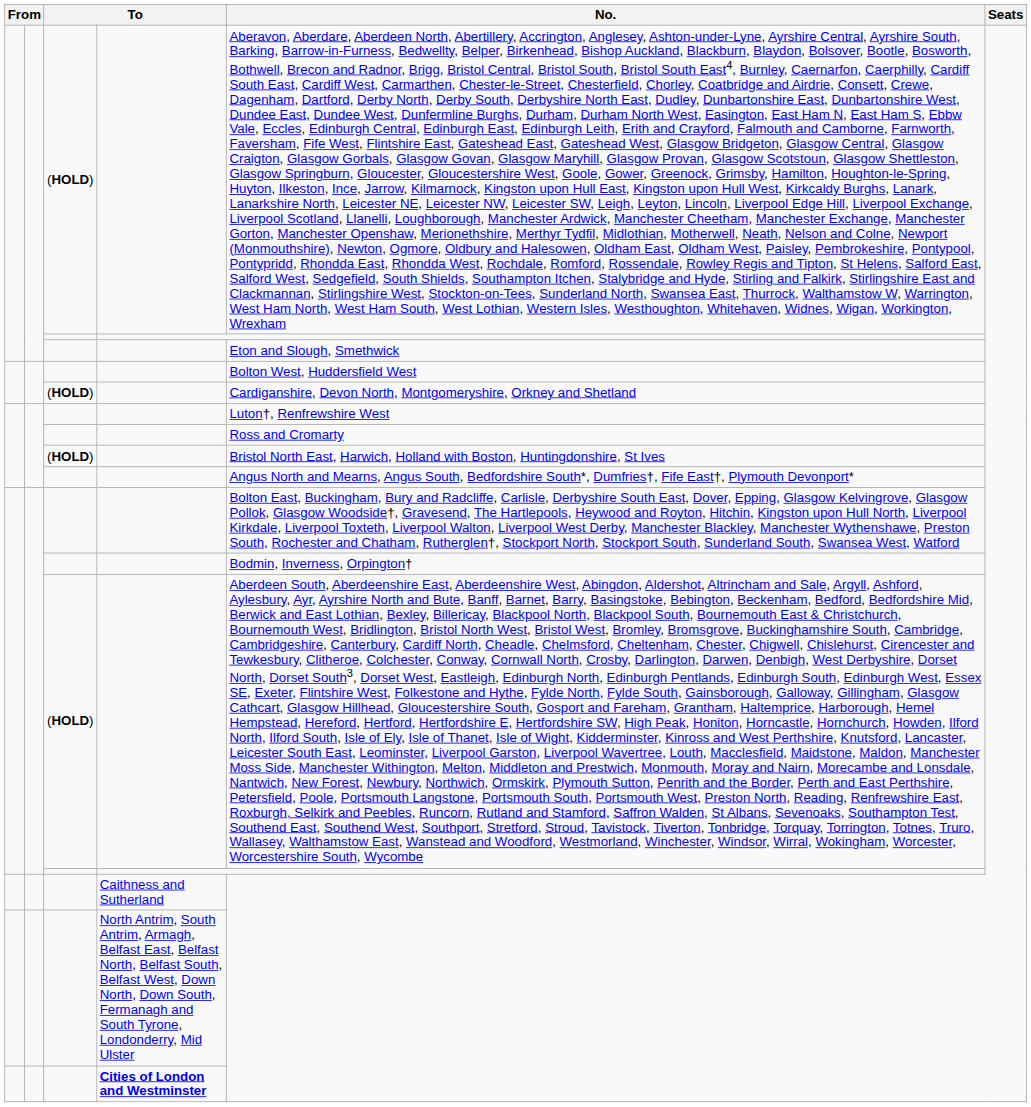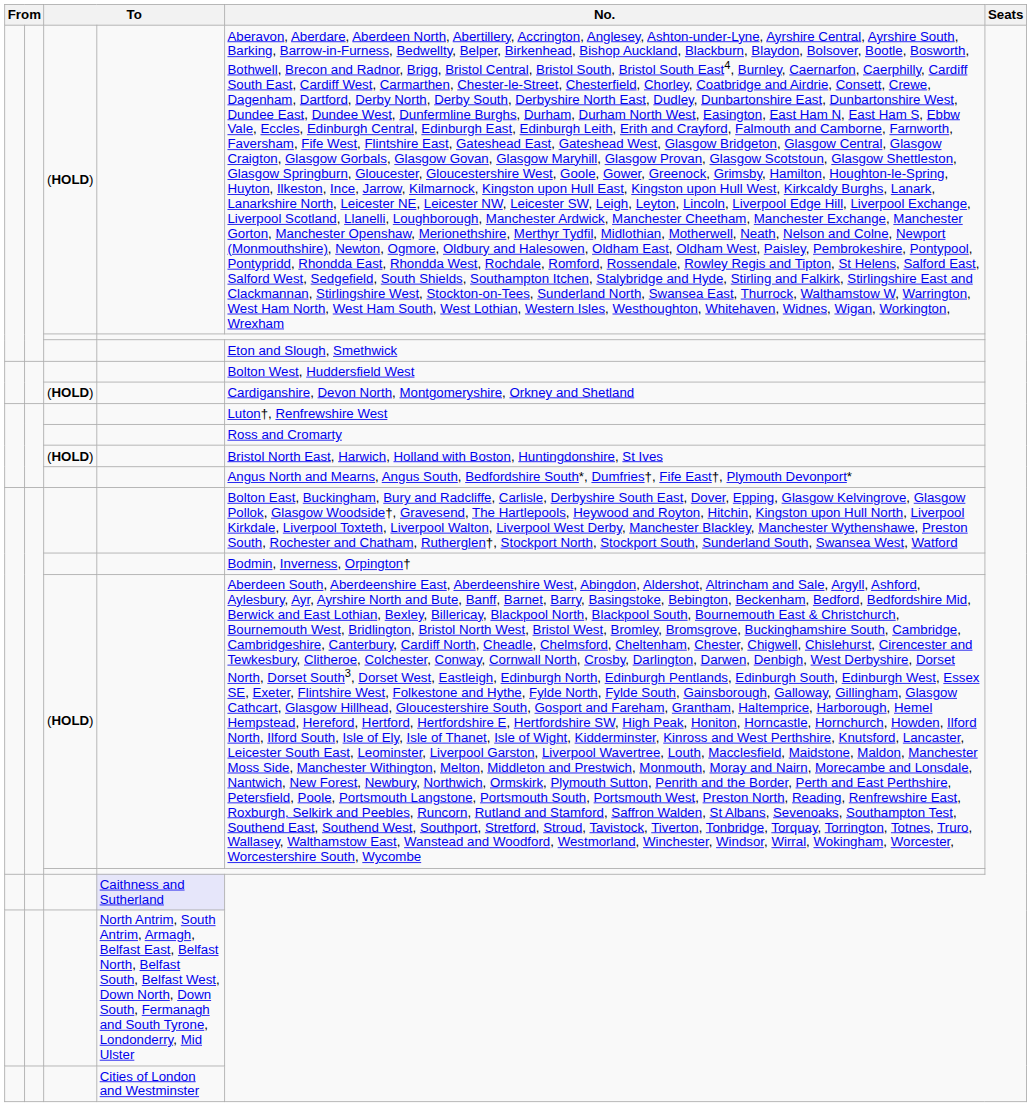(142, 892) no background -> (142, 892) lavender background
(153, 1083) bold -> (149, 1083) normal
